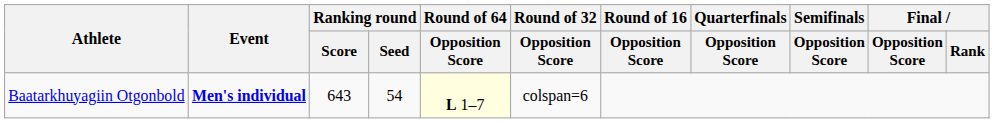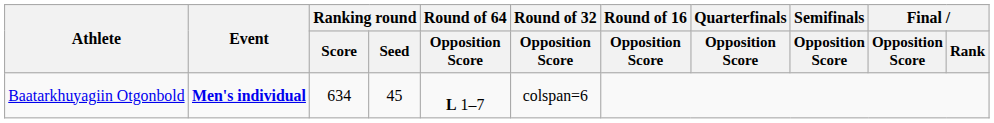(339, 95) 643 -> (339, 95) 634
(394, 95) 54 -> (394, 95) 45
(465, 105) lightyellow background -> (465, 105) no background
